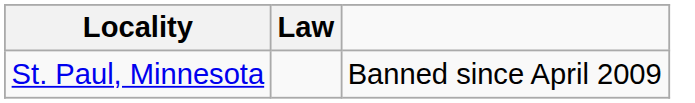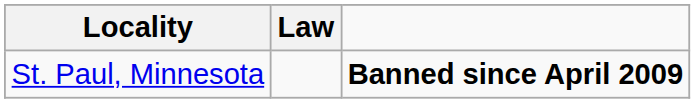(505, 73) normal -> (515, 73) bold
